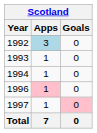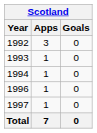(46, 43) lightblue background -> (46, 43) no background
(46, 89) pink background -> (46, 89) no background
(76, 105) pink background -> (76, 105) no background
